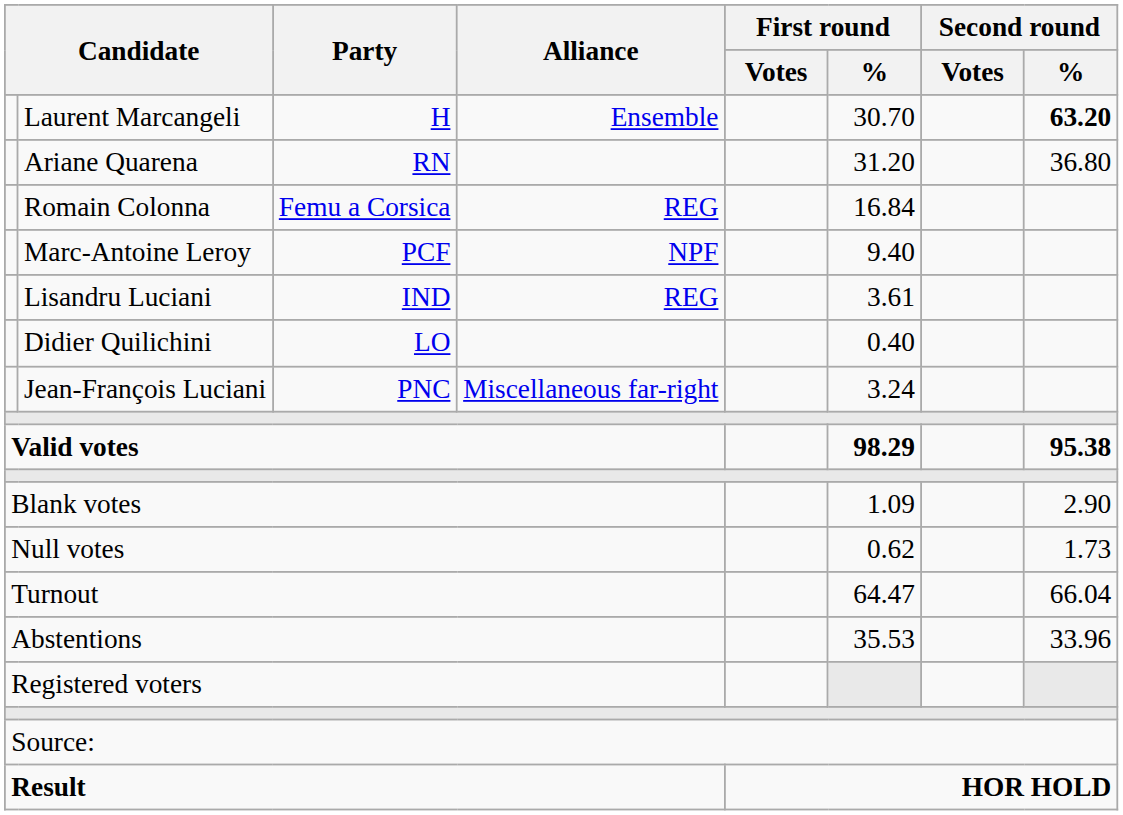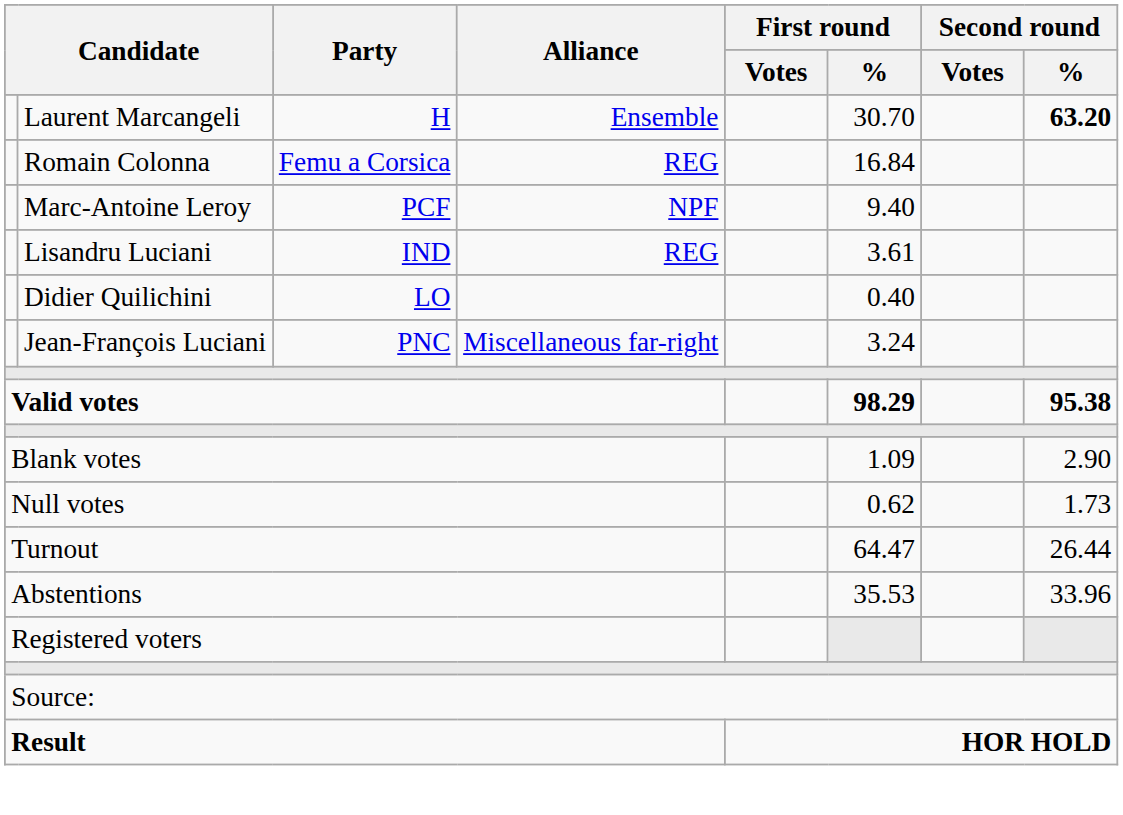- row: (111, 162)
(1081, 594) 66.04 -> (1081, 548) 26.44
